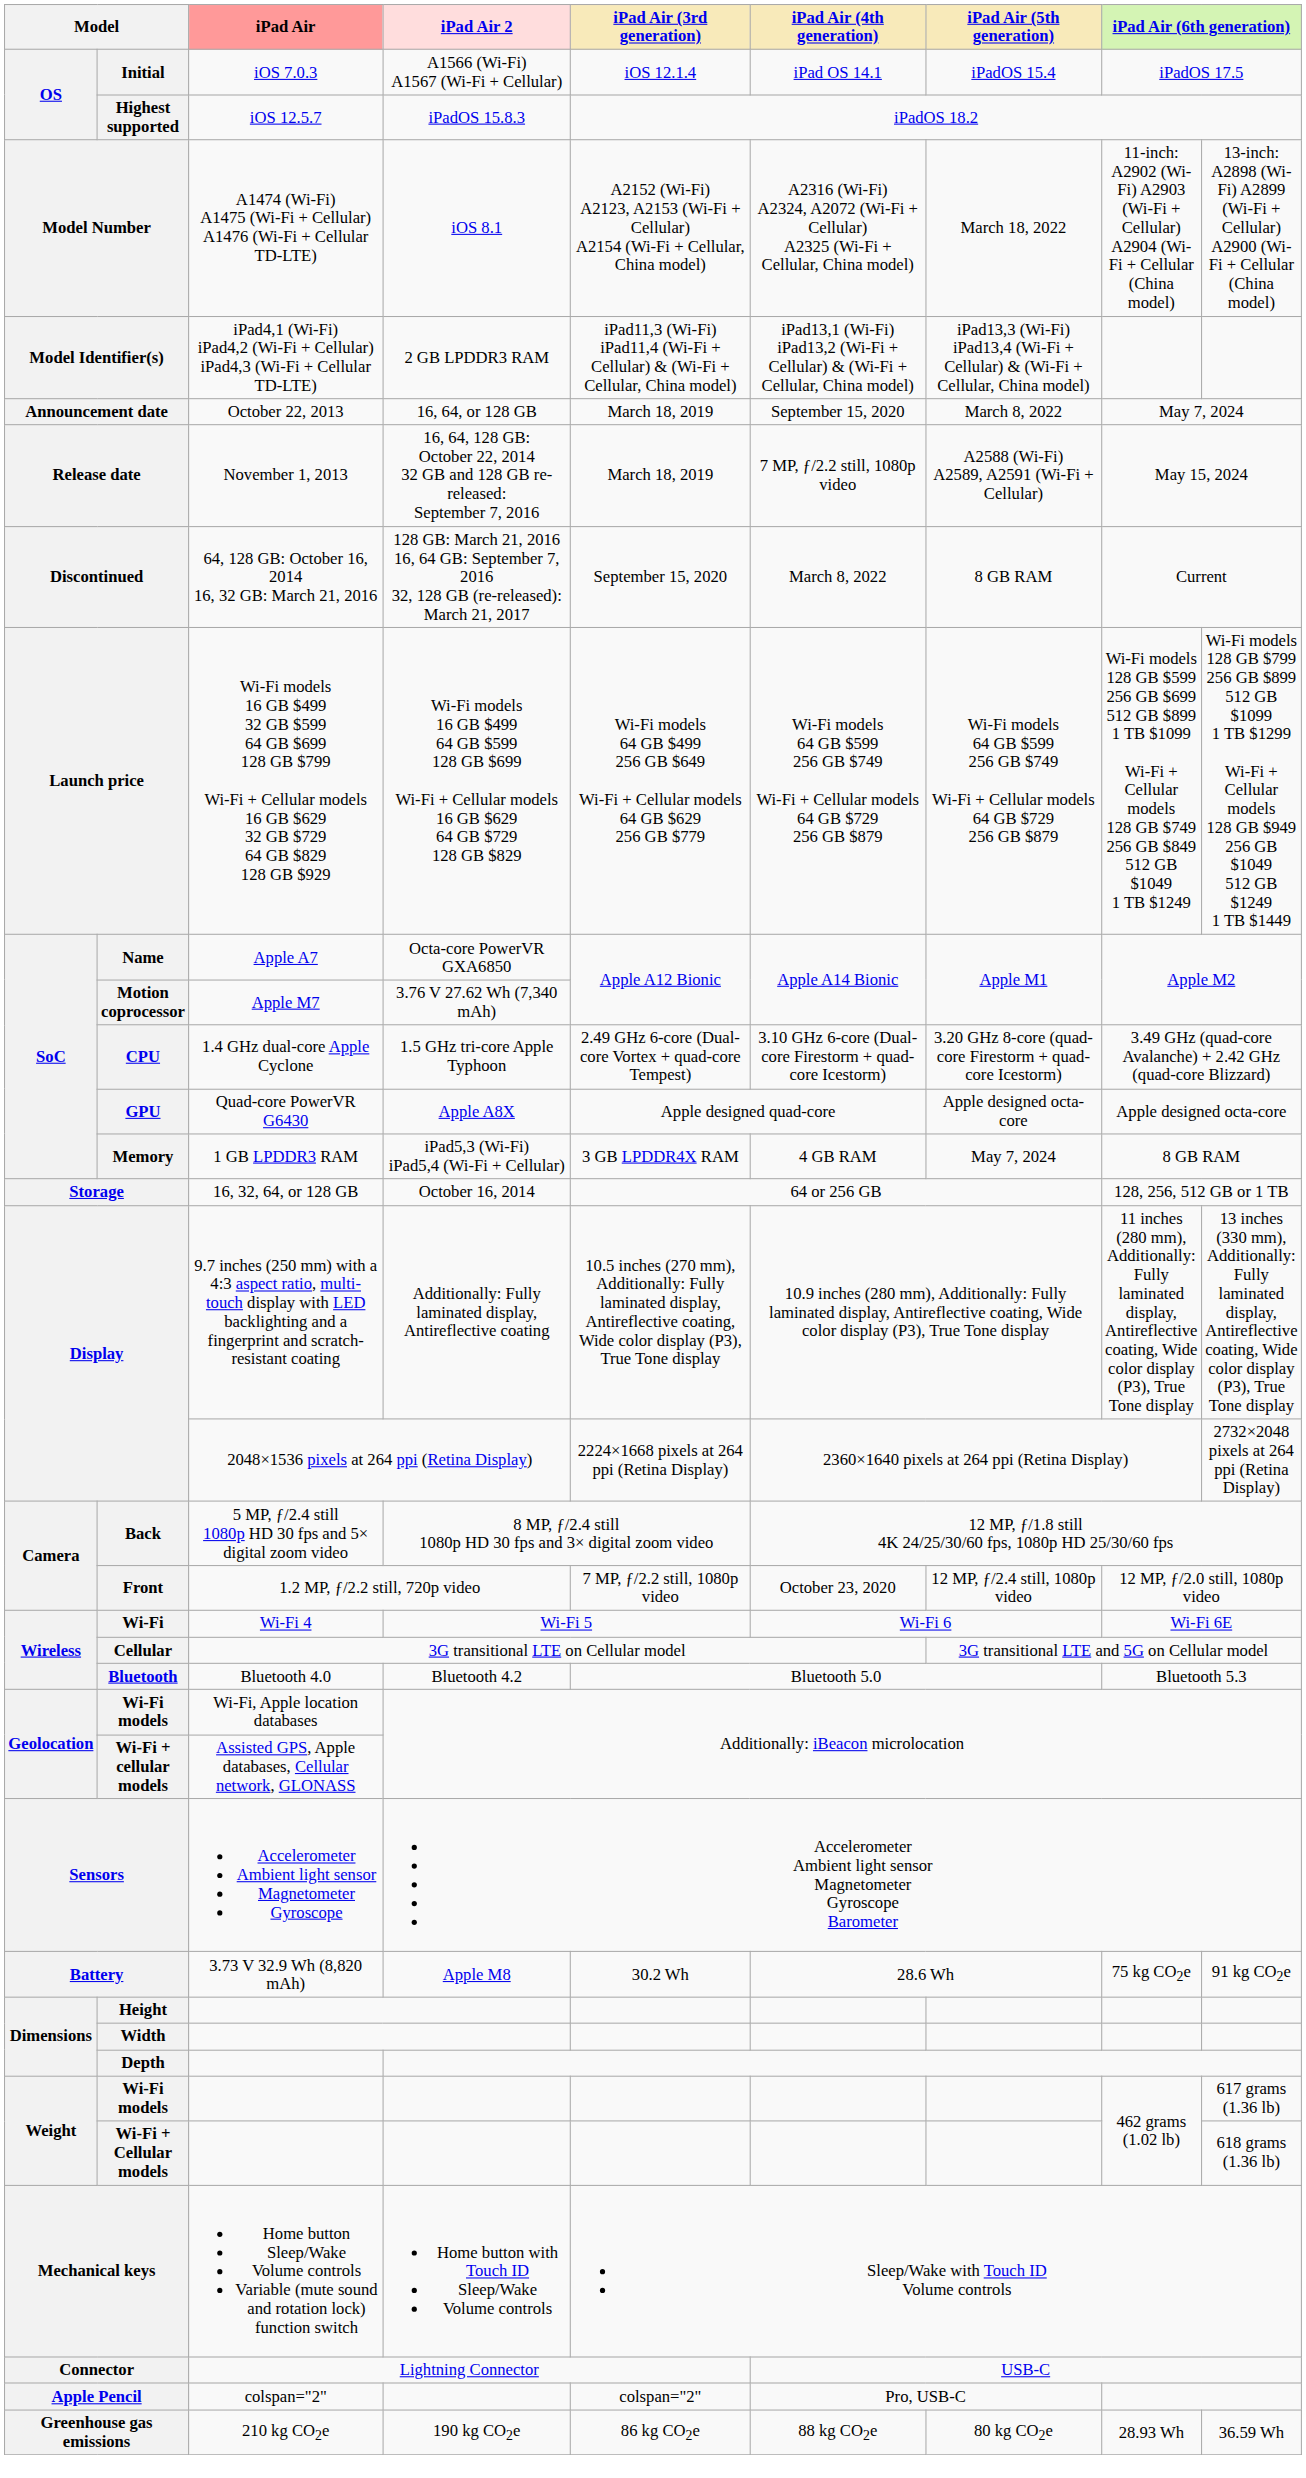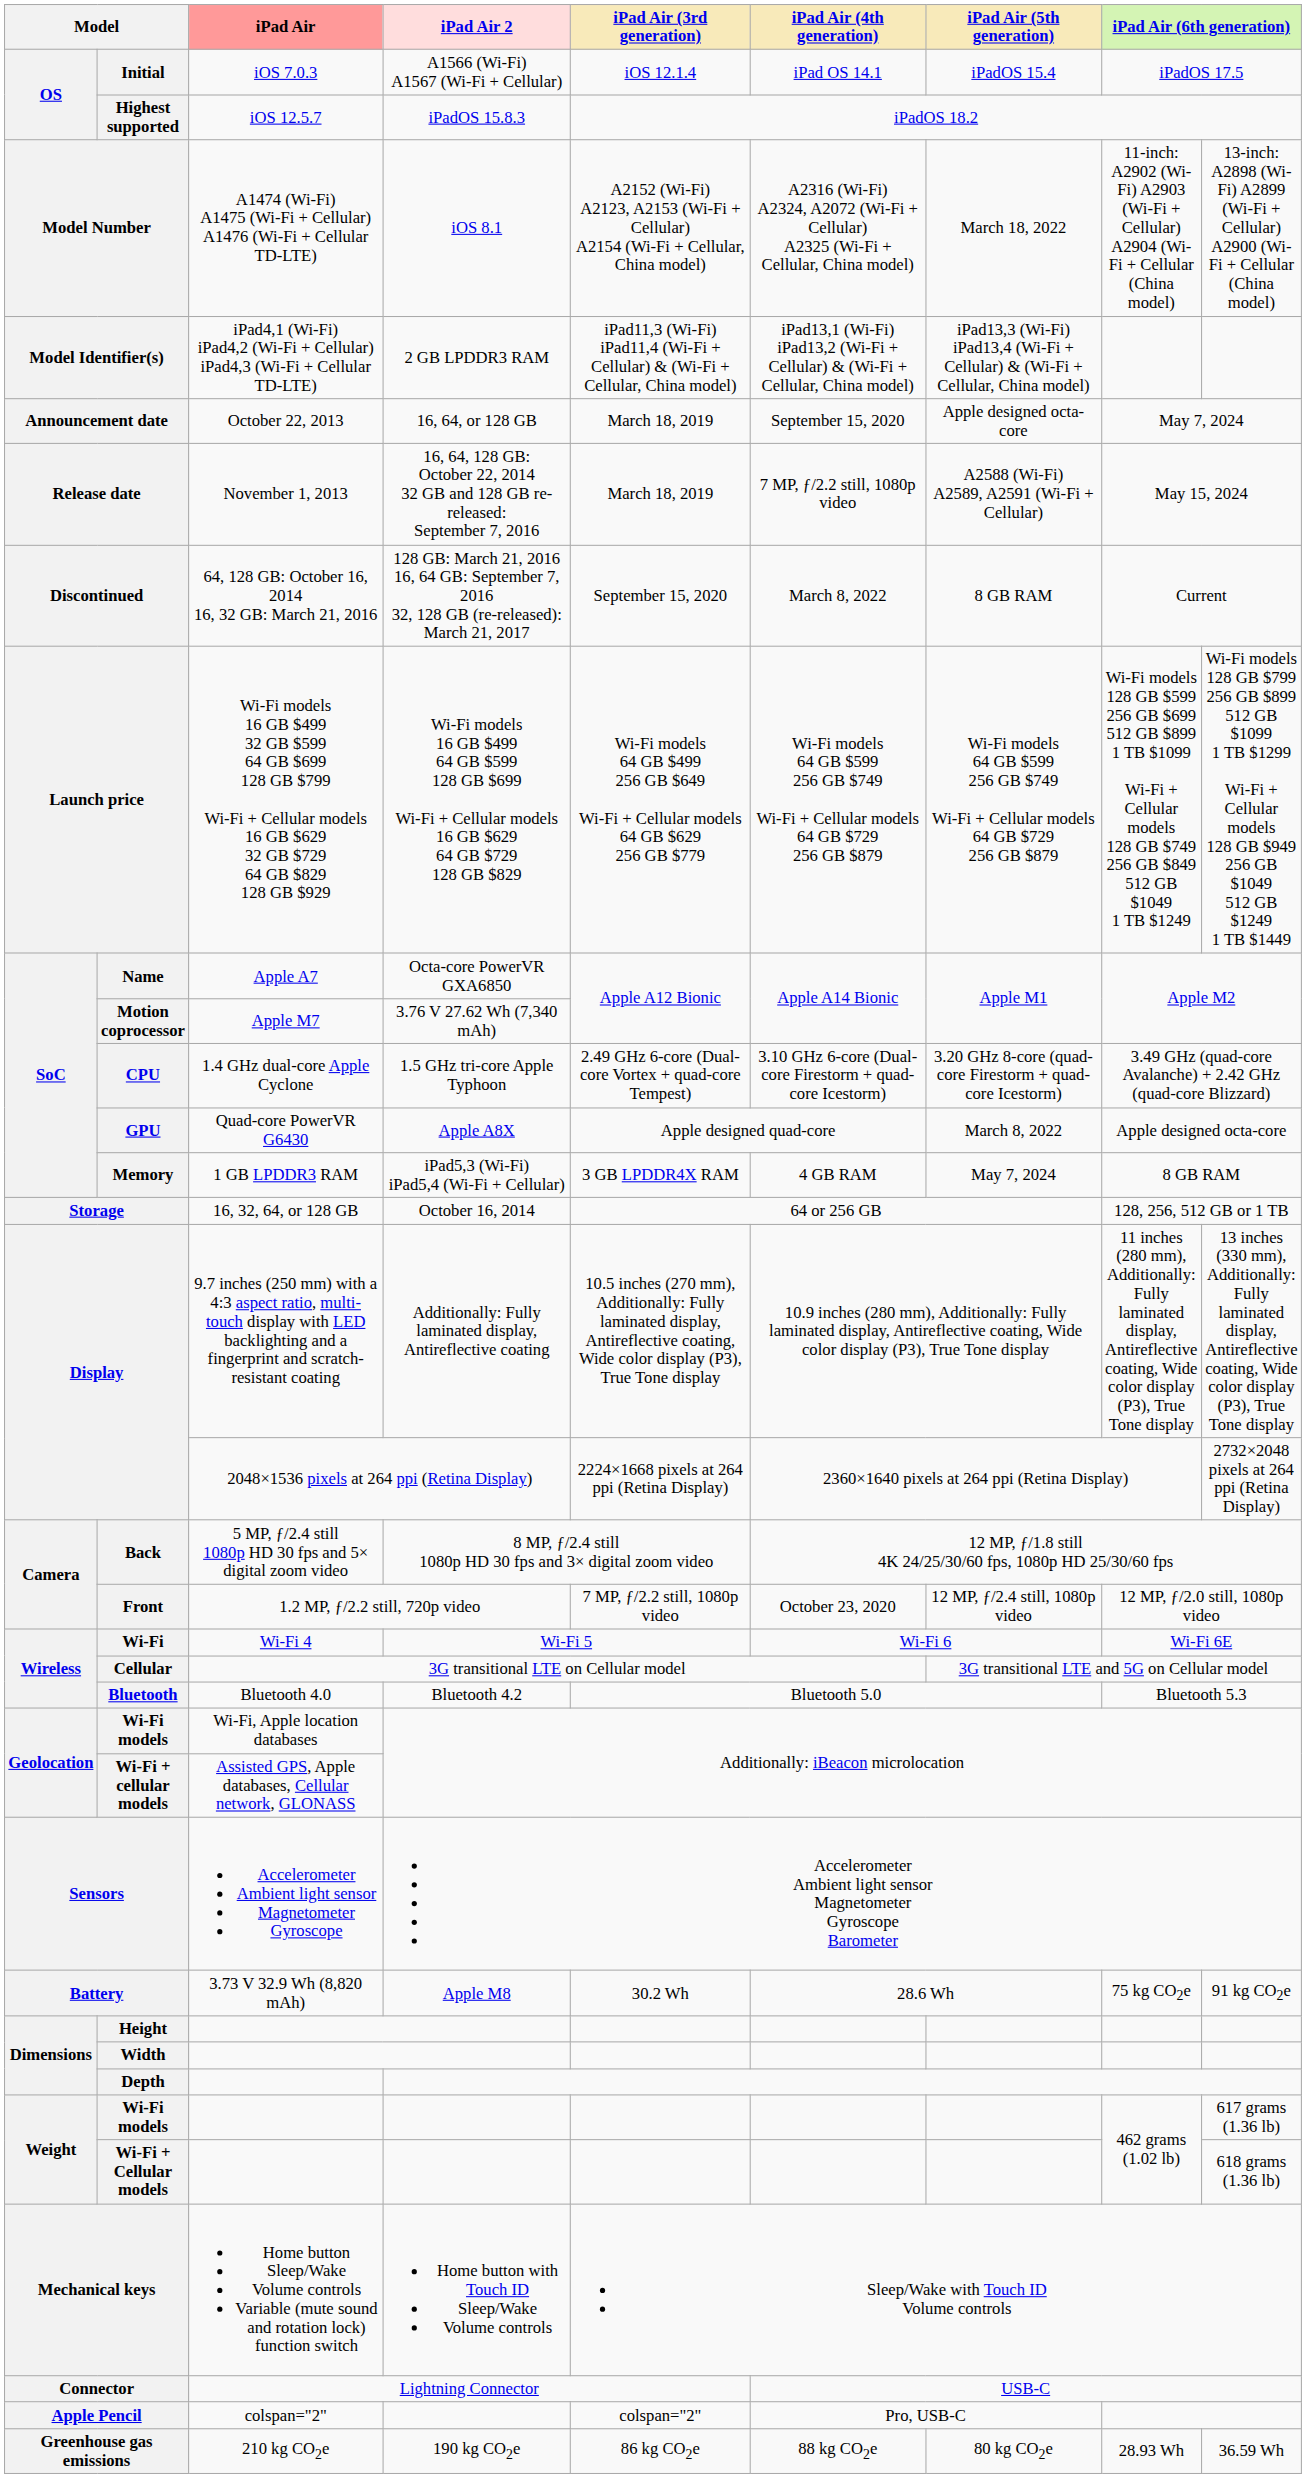(1013, 411) March 8, 2022 -> (1013, 421) Apple designed octa-core
(1013, 1111) Apple designed octa-core -> (1013, 1129) March 8, 2022
